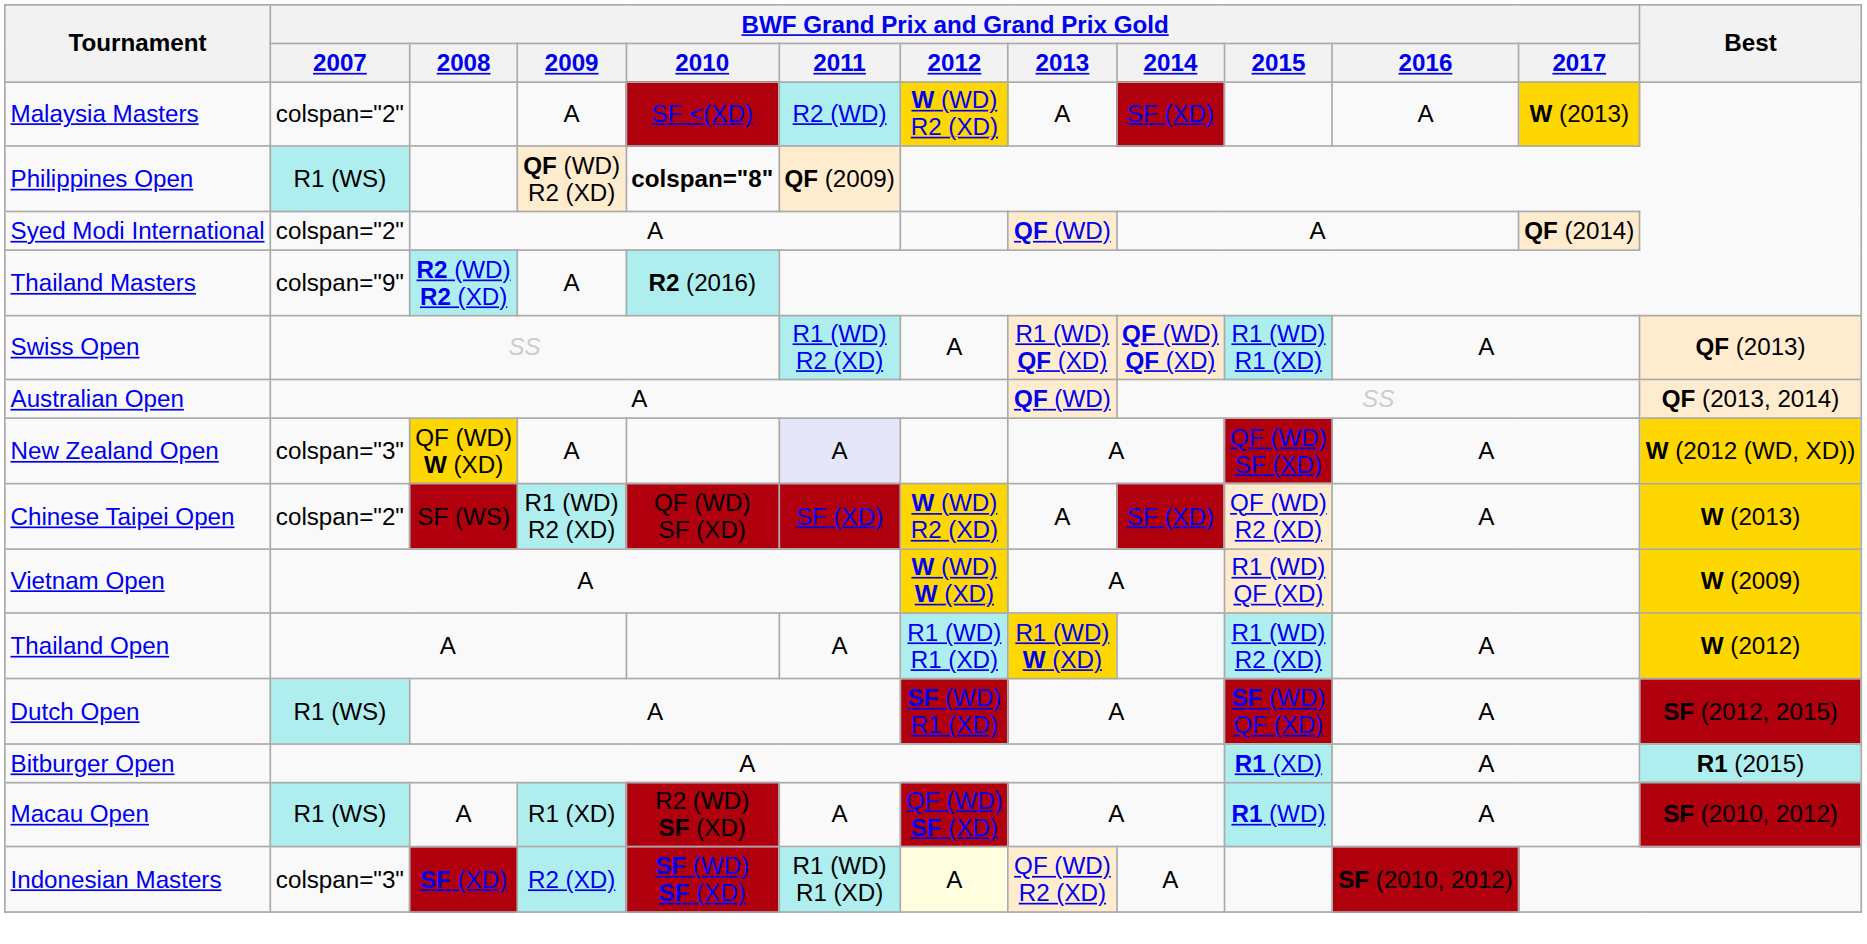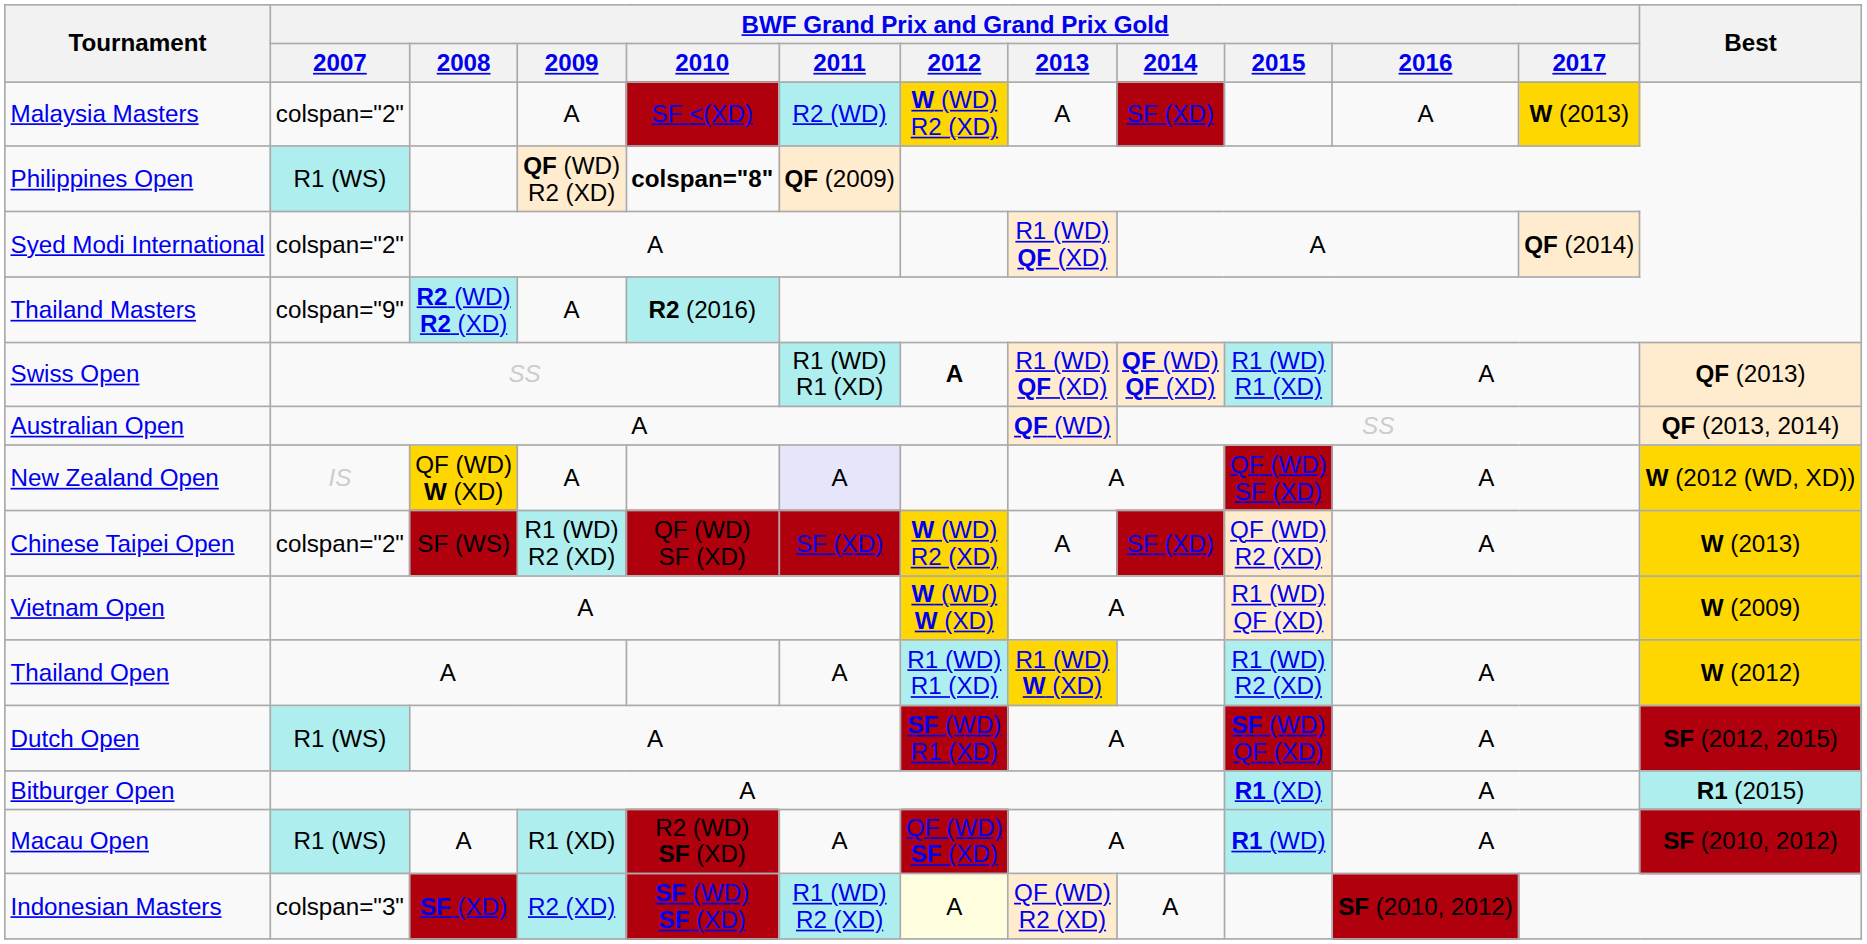(1062, 231) QF (WD) -> (1062, 244) R1 (WD) QF (XD)
(840, 348) R1 (WD) R2 (XD) -> (840, 375) R1 (WD) R1 (XD)
(954, 348) normal -> (954, 375) bold
(340, 451) colspan="3" -> (340, 478) IS
(840, 880) R1 (WD) R1 (XD) -> (840, 907) R1 (WD) R2 (XD)
